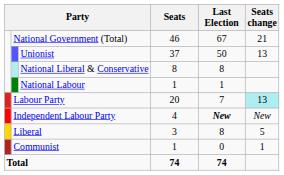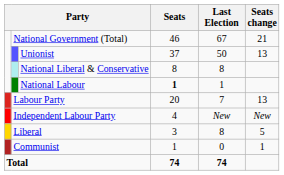(174, 85) normal -> (174, 85) bold
(262, 100) paleturquoise background -> (262, 100) no background
(222, 116) bold -> (222, 116) normal
